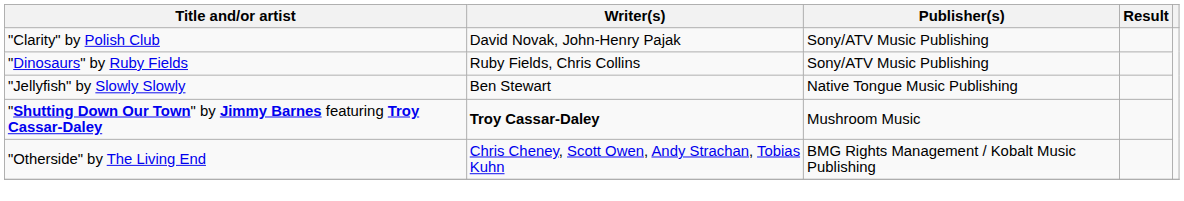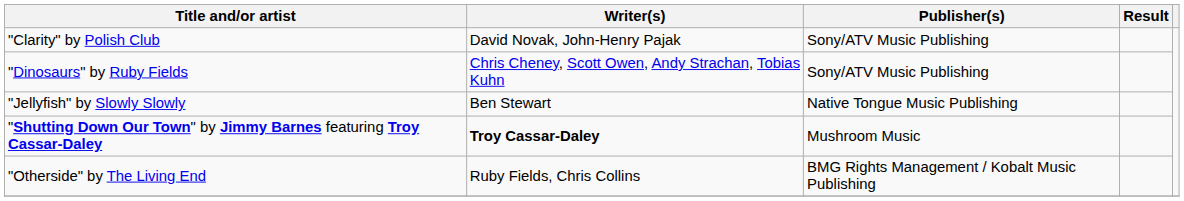(555, 63) Ruby Fields, Chris Collins -> (635, 71) Chris Cheney, Scott Owen, Andy Strachan, Tobias Kuhn
(635, 159) Chris Cheney, Scott Owen, Andy Strachan, Tobias Kuhn -> (555, 176) Ruby Fields, Chris Collins
